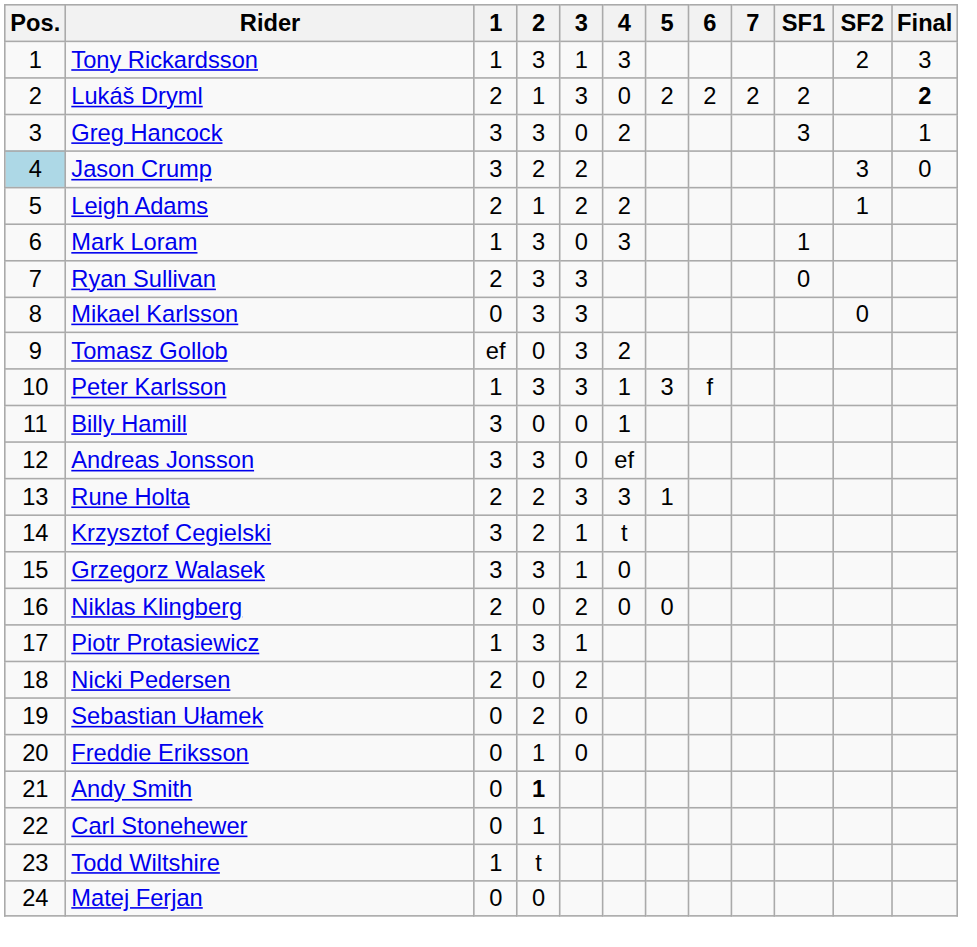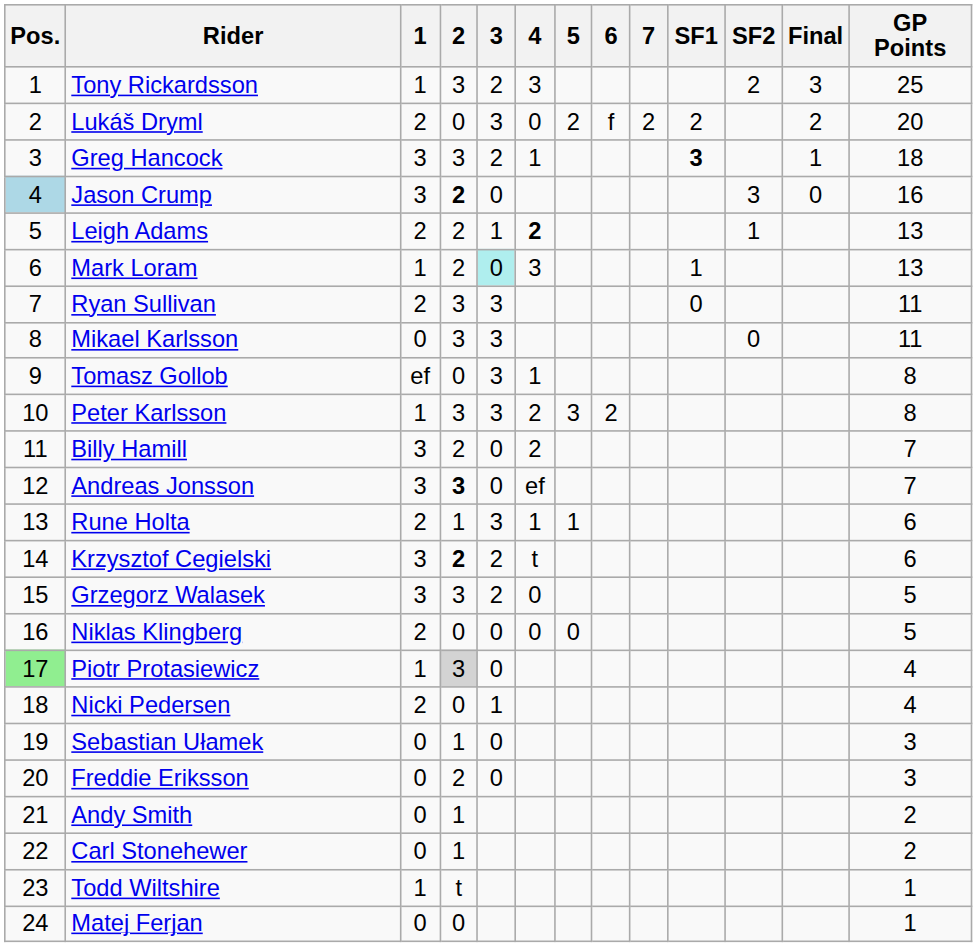+ column: (910, 36)
(581, 59) 1 -> (496, 85) 2
(539, 96) 1 -> (459, 121) 0
(710, 96) 2 -> (611, 121) f
(925, 96) bold -> (816, 121) normal
(581, 132) 0 -> (496, 158) 2
(624, 132) 2 -> (535, 158) 1
(803, 132) normal -> (696, 158) bold
(539, 169) normal -> (459, 194) bold
(581, 169) 2 -> (496, 194) 0
(539, 205) 1 -> (459, 231) 2
(581, 205) 2 -> (496, 231) 1
(624, 205) normal -> (535, 231) bold
(539, 242) 3 -> (459, 267) 2
(581, 242) no background -> (496, 267) paleturquoise background
(624, 351) 2 -> (535, 377) 1
(624, 388) 1 -> (535, 413) 2
(710, 388) f -> (611, 413) 2
(539, 424) 0 -> (459, 450) 2
(624, 424) 1 -> (535, 450) 2
(539, 461) normal -> (459, 486) bold
(539, 497) 2 -> (459, 522) 1
(624, 497) 3 -> (535, 522) 1
(539, 533) normal -> (459, 559) bold
(581, 533) 1 -> (496, 559) 2
(581, 570) 1 -> (496, 595) 2
(581, 606) 2 -> (496, 632) 0
(35, 643) no background -> (35, 668) lightgreen background
(539, 643) no background -> (459, 668) lightgrey background
(581, 643) 1 -> (496, 668) 0
(581, 679) 2 -> (496, 705) 1
(539, 716) 2 -> (459, 741) 1
(539, 752) 1 -> (459, 778) 2
(539, 789) bold -> (459, 814) normal
